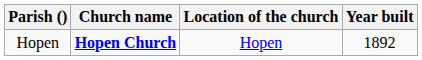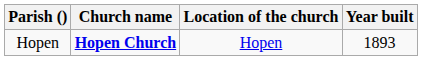(380, 42) 1892 -> (380, 42) 1893
